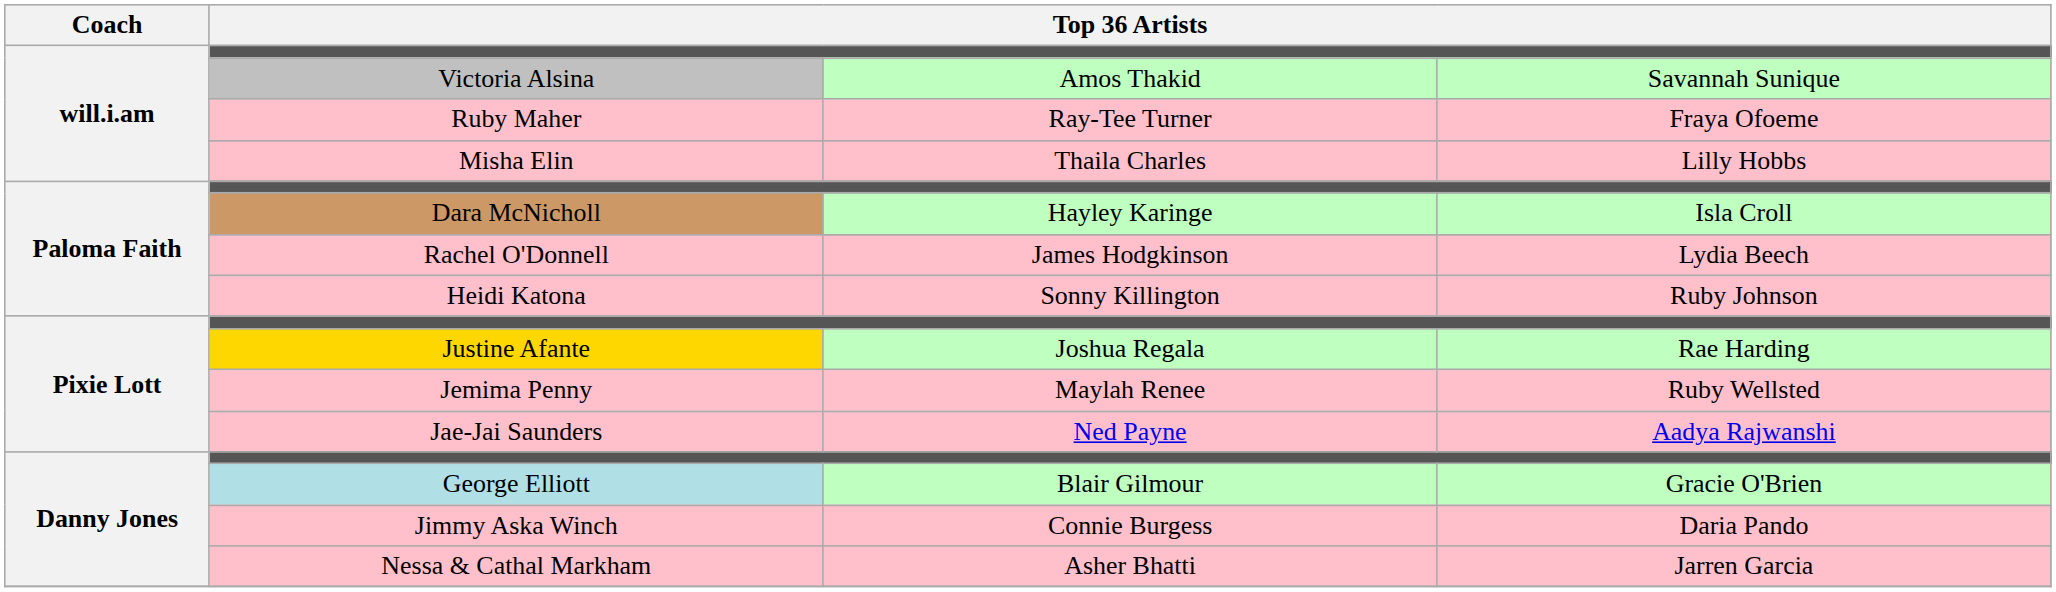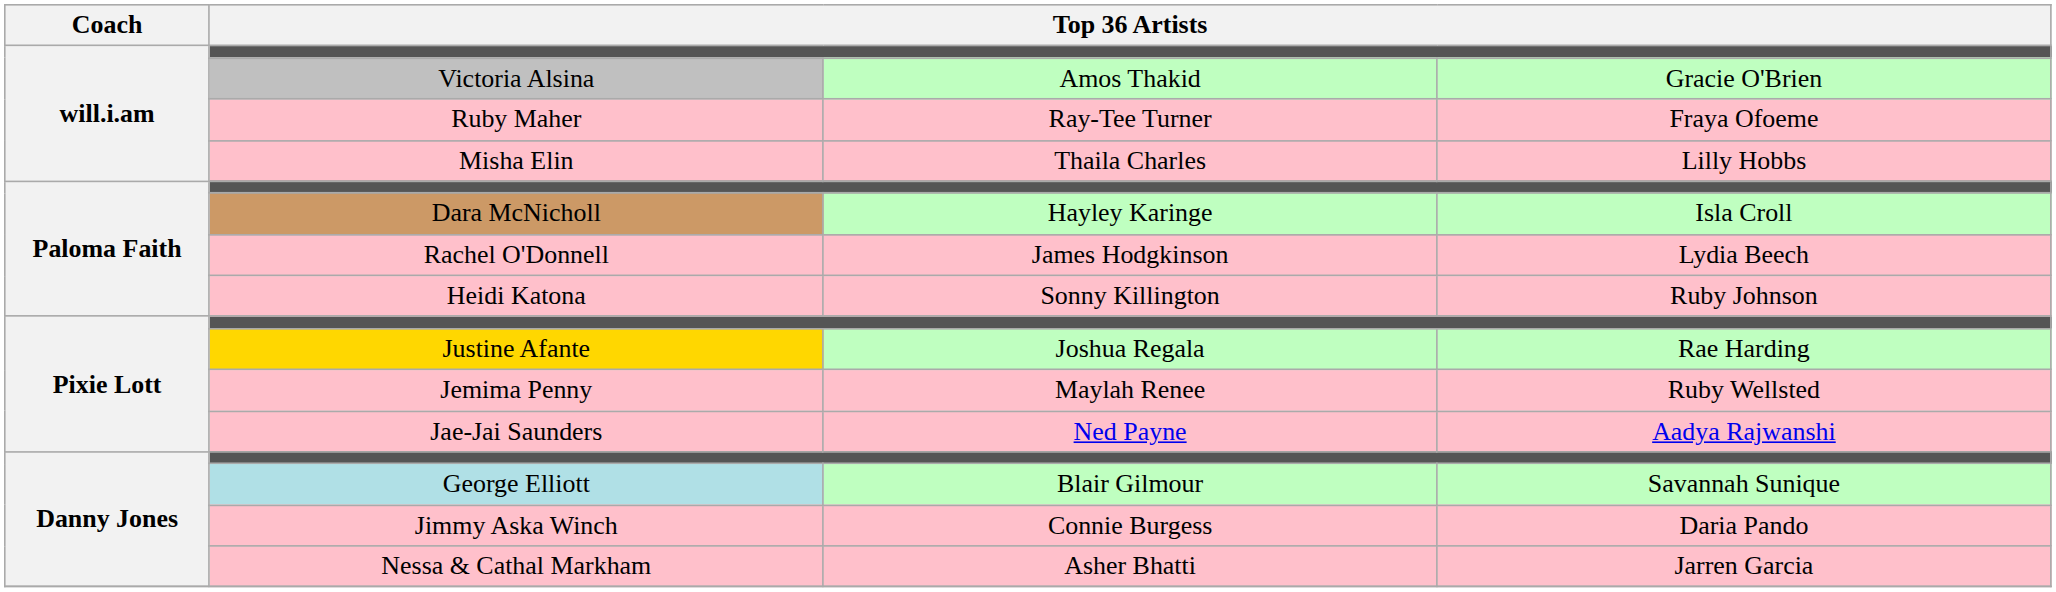(1744, 78) Savannah Sunique -> (1744, 78) Gracie O'Brien
(1744, 483) Gracie O'Brien -> (1744, 483) Savannah Sunique
